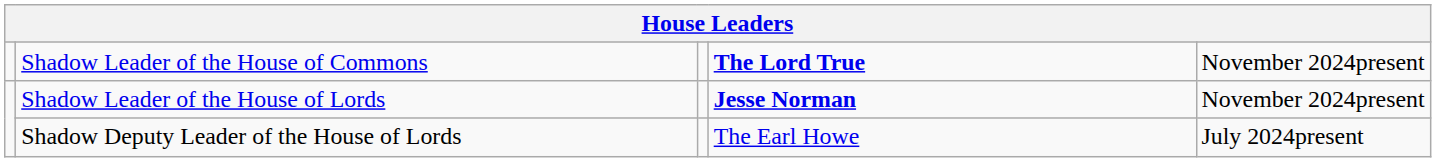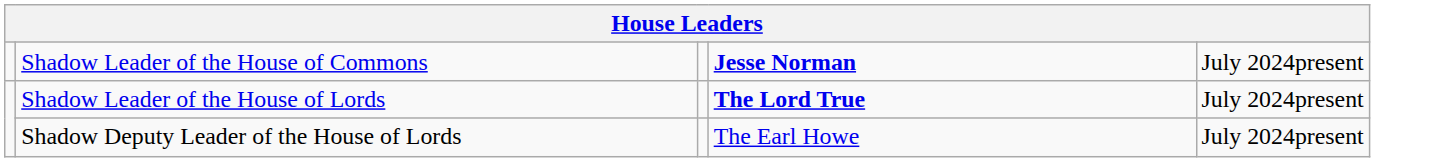(789, 61) The Lord True -> (785, 61) Jesse Norman
(1313, 61) November 2024present -> (1283, 61) July 2024present
(785, 99) Jesse Norman -> (789, 99) The Lord True
(1313, 99) November 2024present -> (1283, 99) July 2024present
